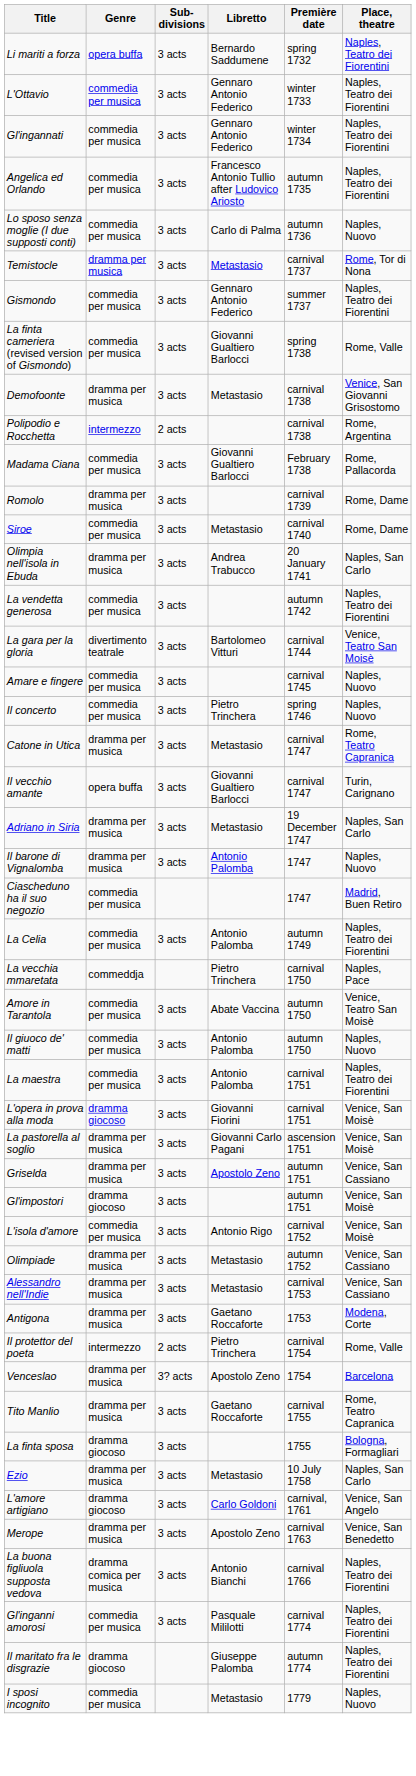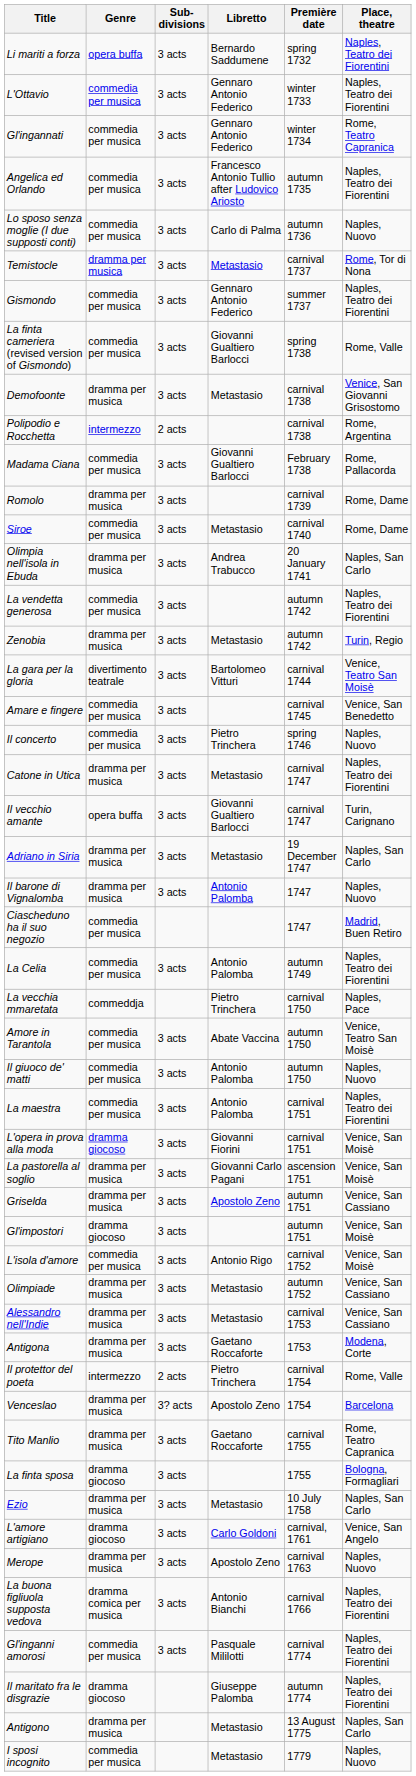(369, 136) Naples, Teatro dei Fiorentini -> (369, 136) Rome, Teatro Capranica
+ row: (26, 640)
(363, 681) Naples, Nuovo -> (374, 710) Venice, San Benedetto
(369, 746) Rome, Teatro Capranica -> (369, 775) Naples, Teatro dei Fiorentini
(374, 1533) Venice, San Benedetto -> (363, 1563) Naples, Nuovo
+ row: (28, 1727)
